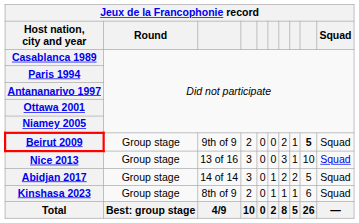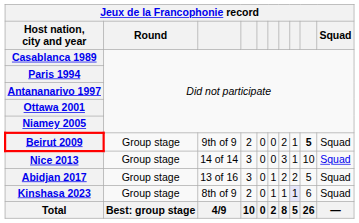(219, 160) 13 of 16 -> (219, 160) 14 of 14
(219, 177) 14 of 14 -> (219, 177) 13 of 16
(295, 194) no background -> (295, 194) lavender background
